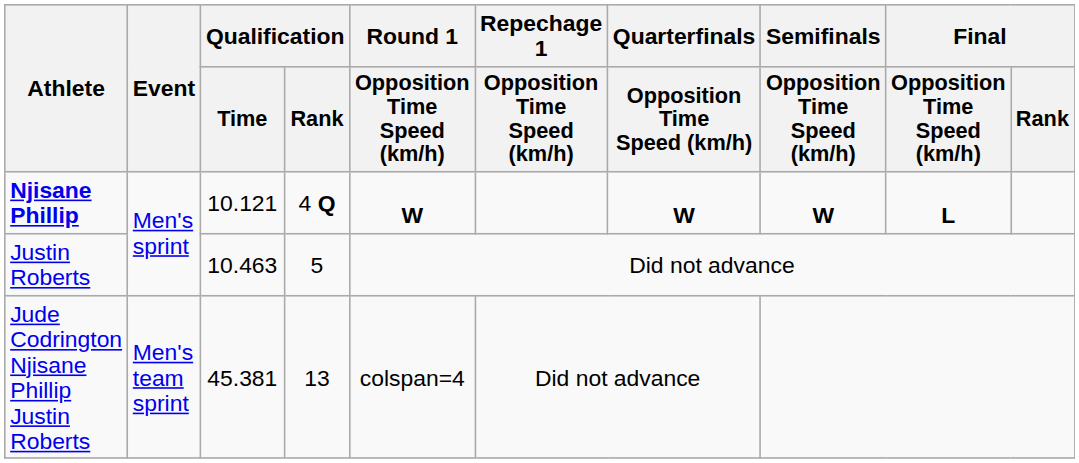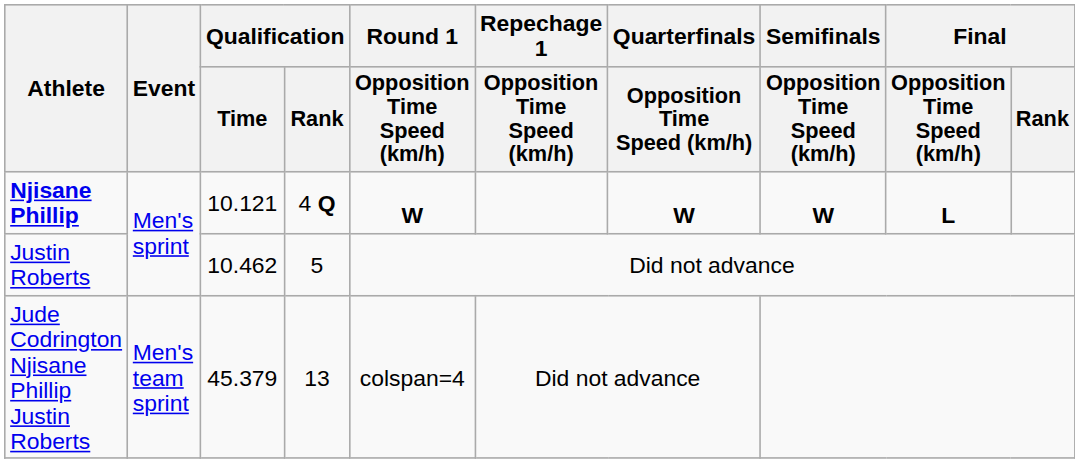(242, 265) 10.463 -> (242, 265) 10.462
(242, 377) 45.381 -> (242, 377) 45.379
